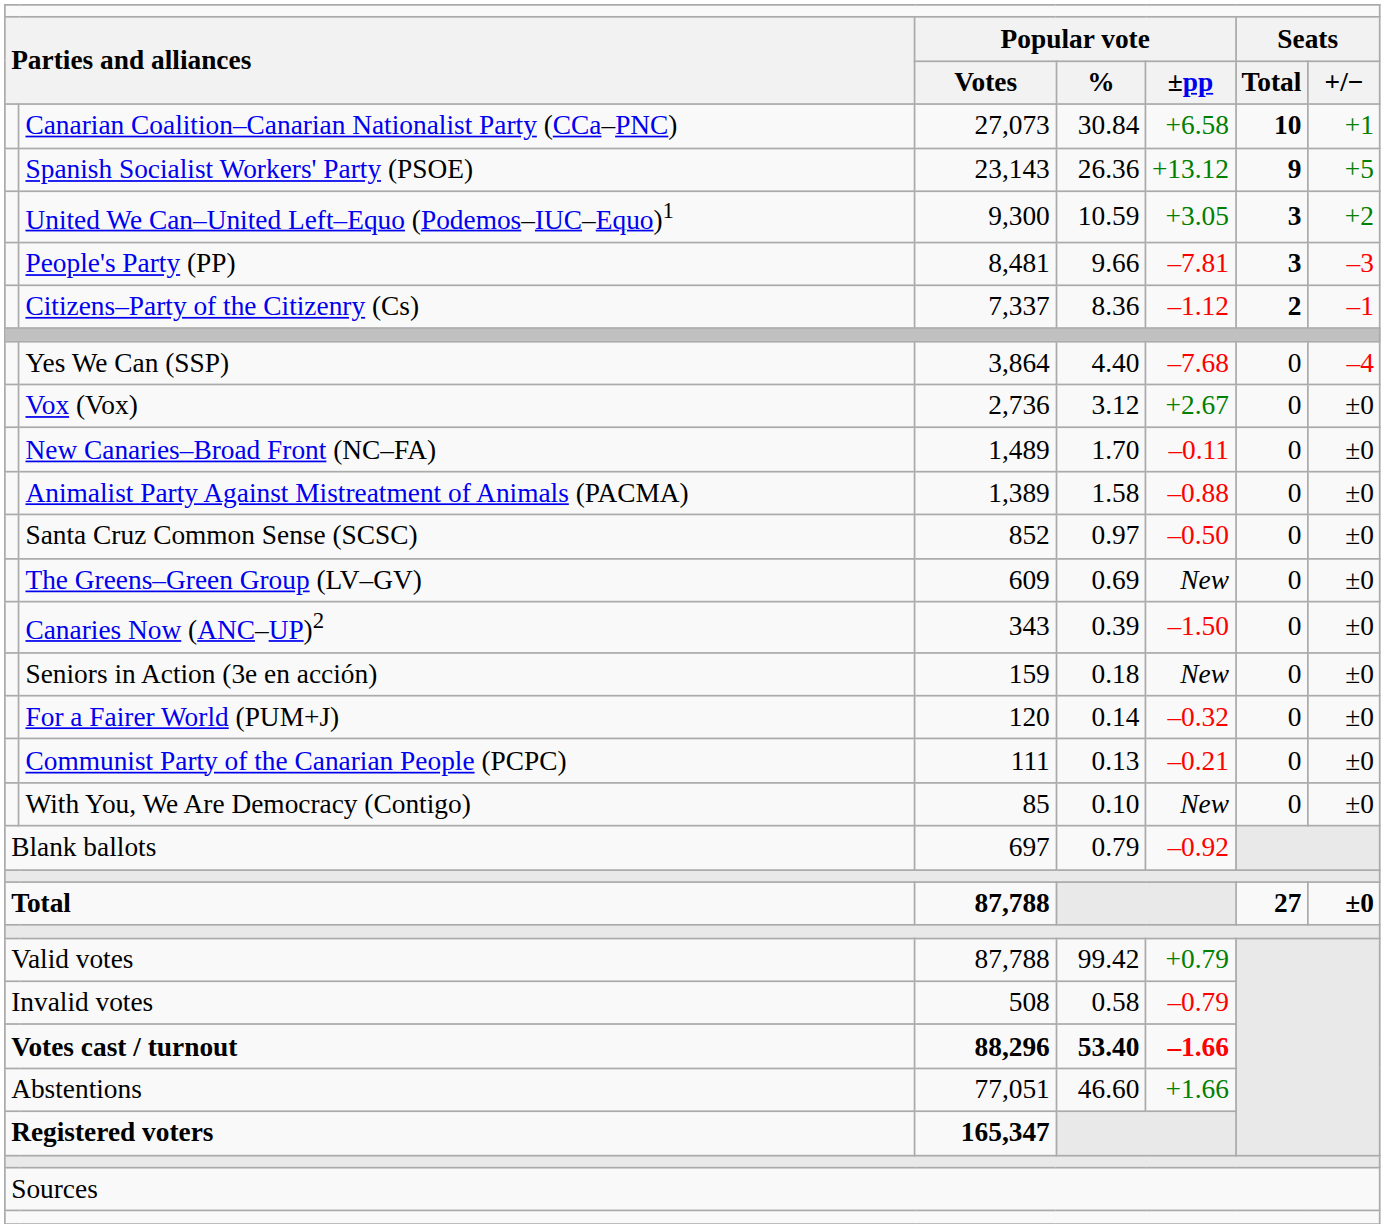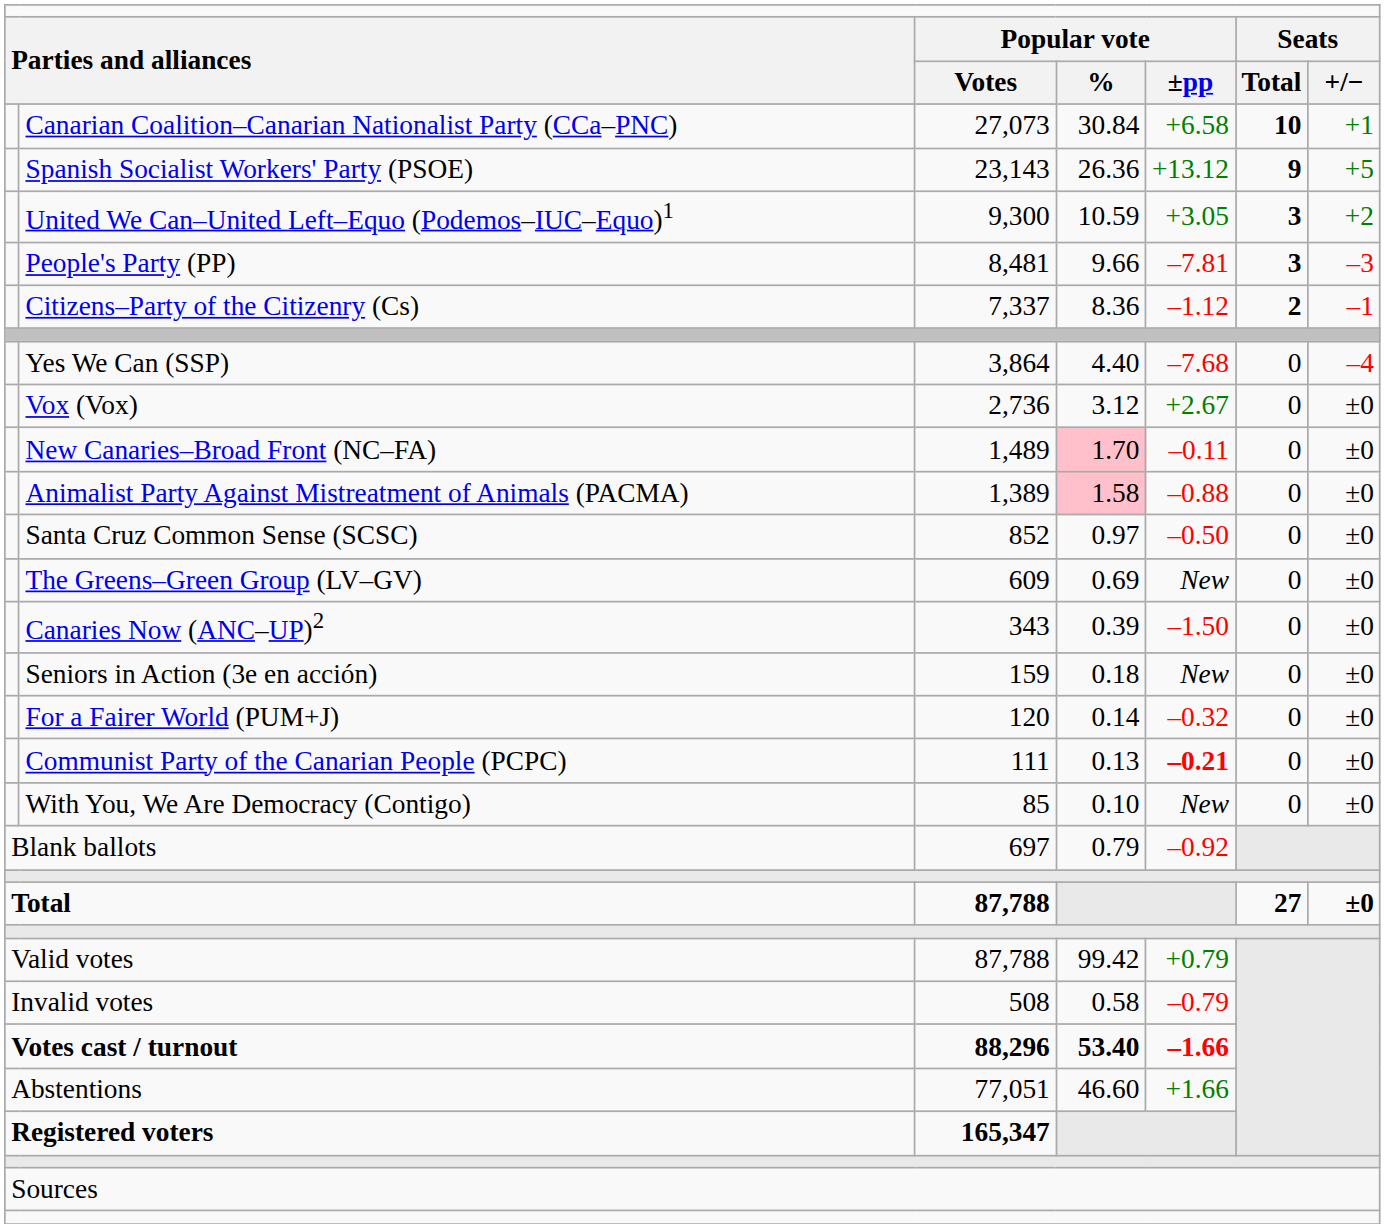(1115, 449) no background -> (1115, 449) pink background
(1115, 492) no background -> (1115, 492) pink background
(1198, 760) normal -> (1198, 760) bold
